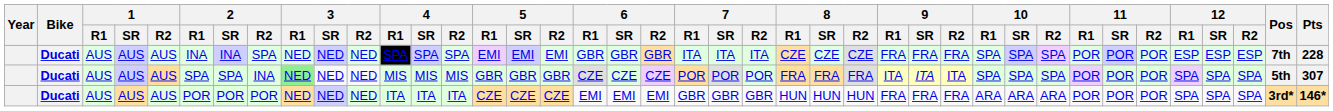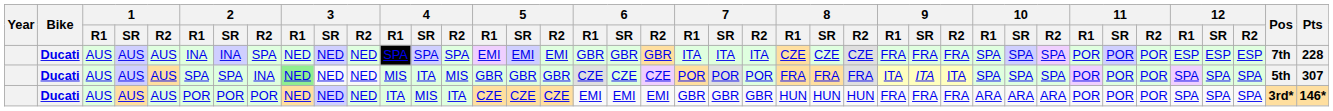(426, 76) MIS -> (426, 76) ITA
(426, 96) ITA -> (426, 96) MIS
